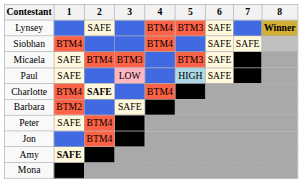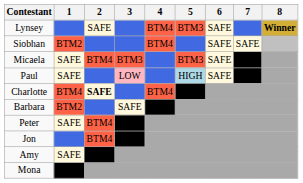(69, 44) BTM4 -> (69, 44) BTM2
(69, 155) bold -> (69, 155) normal
